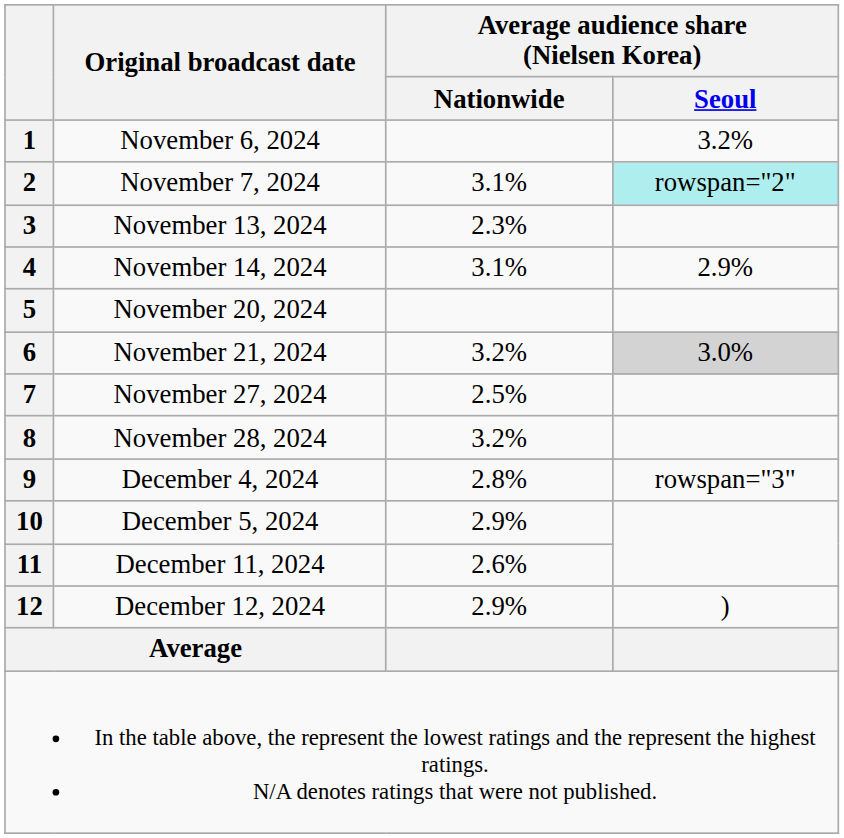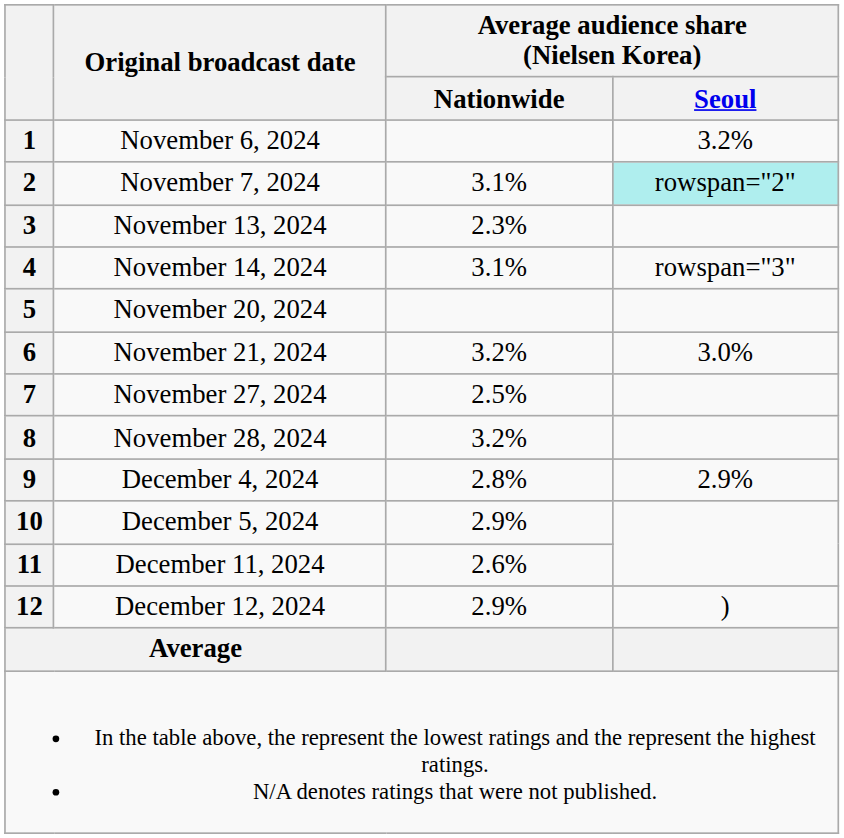(725, 267) 2.9% -> (725, 267) rowspan="3"
(725, 352) lightgrey background -> (725, 352) no background
(725, 479) rowspan="3" -> (725, 479) 2.9%
